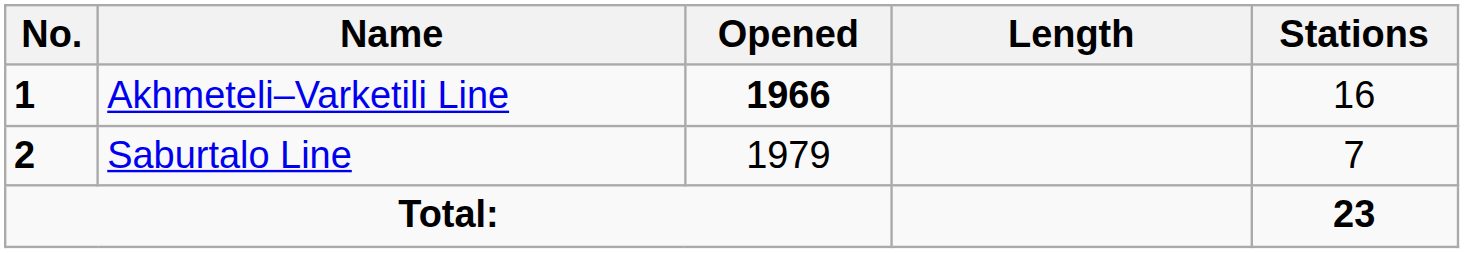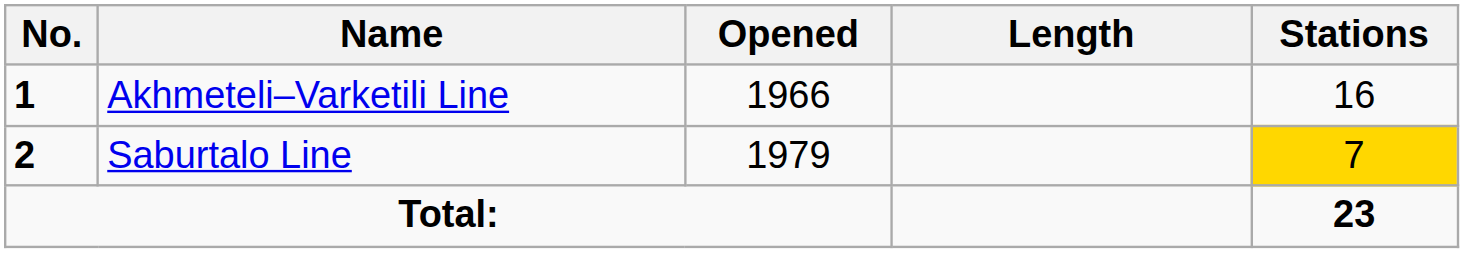(788, 94) bold -> (788, 94) normal
(1354, 154) no background -> (1354, 154) gold background
